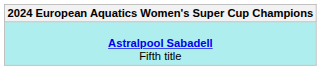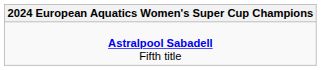(160, 50) paleturquoise background -> (160, 50) no background
